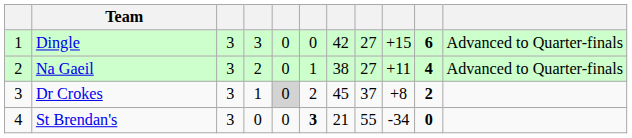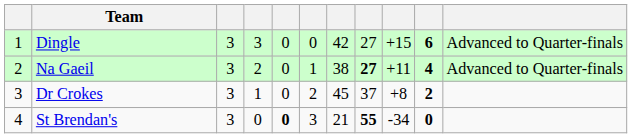(368, 68) normal -> (368, 68) bold
(285, 94) lightgrey background -> (285, 94) no background
(285, 119) normal -> (285, 119) bold
(313, 119) bold -> (313, 119) normal
(368, 119) normal -> (368, 119) bold
